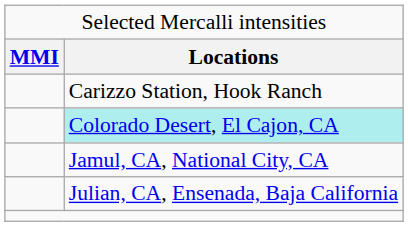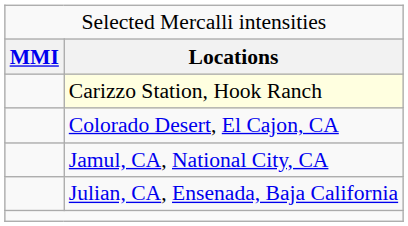(195, 90) no background -> (195, 90) lightyellow background
(204, 124) paleturquoise background -> (204, 124) no background
